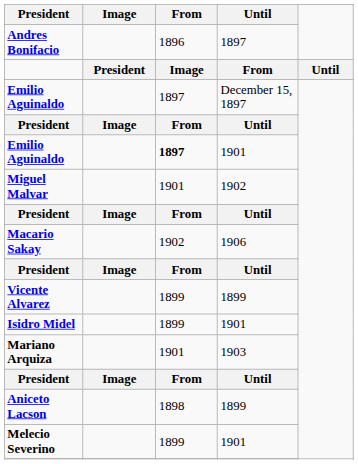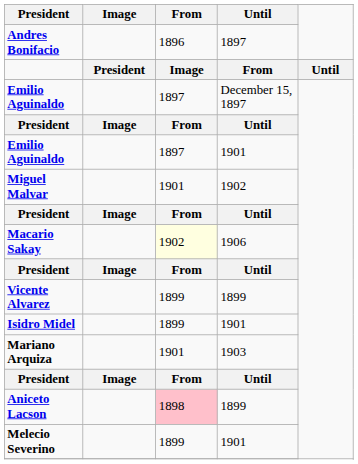(172, 152) bold -> (172, 152) normal
(172, 241) no background -> (172, 241) lightyellow background
(172, 406) no background -> (172, 406) pink background
